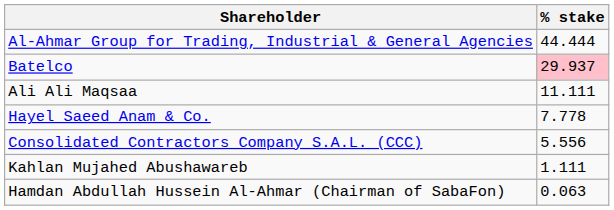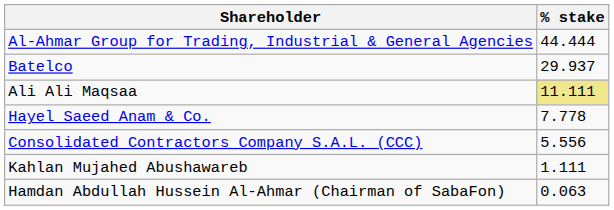(568, 67) pink background -> (568, 67) no background
(568, 92) no background -> (568, 92) khaki background
